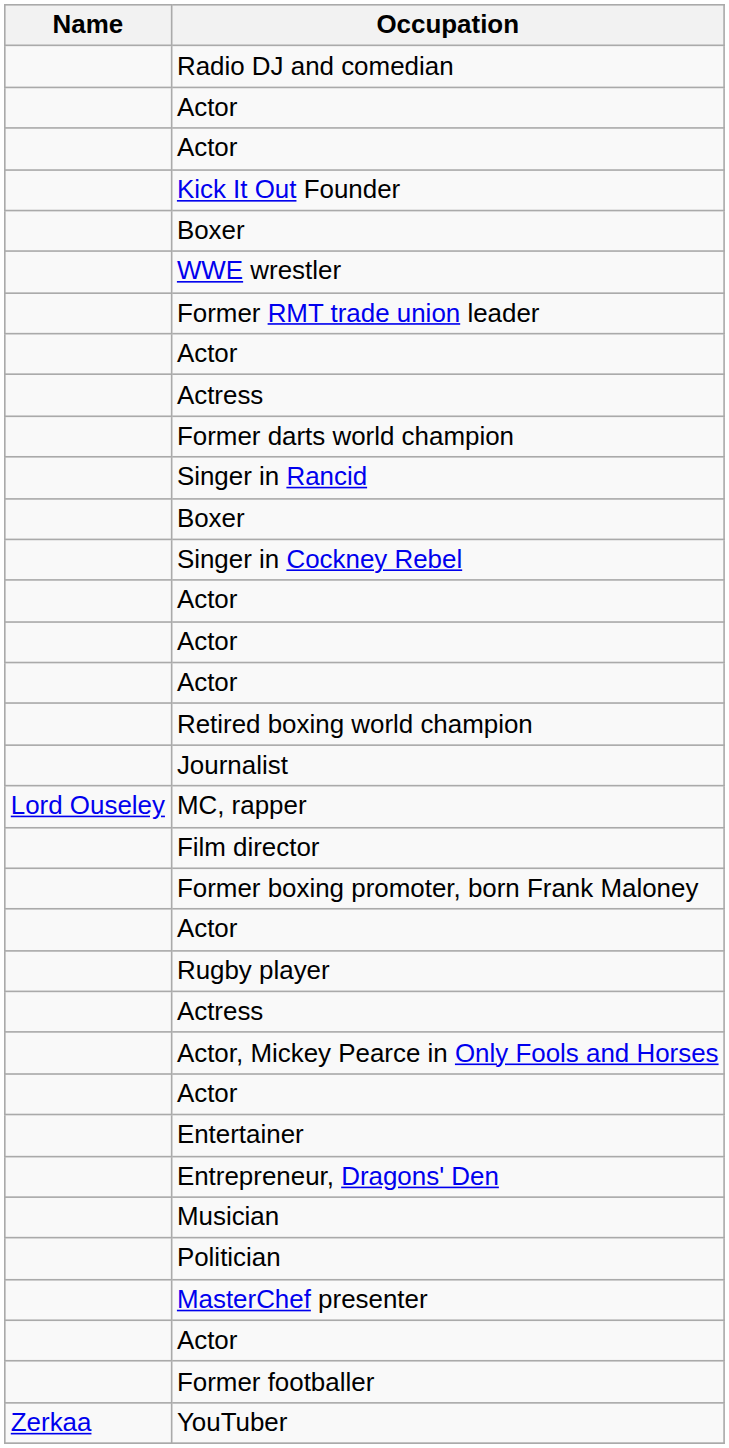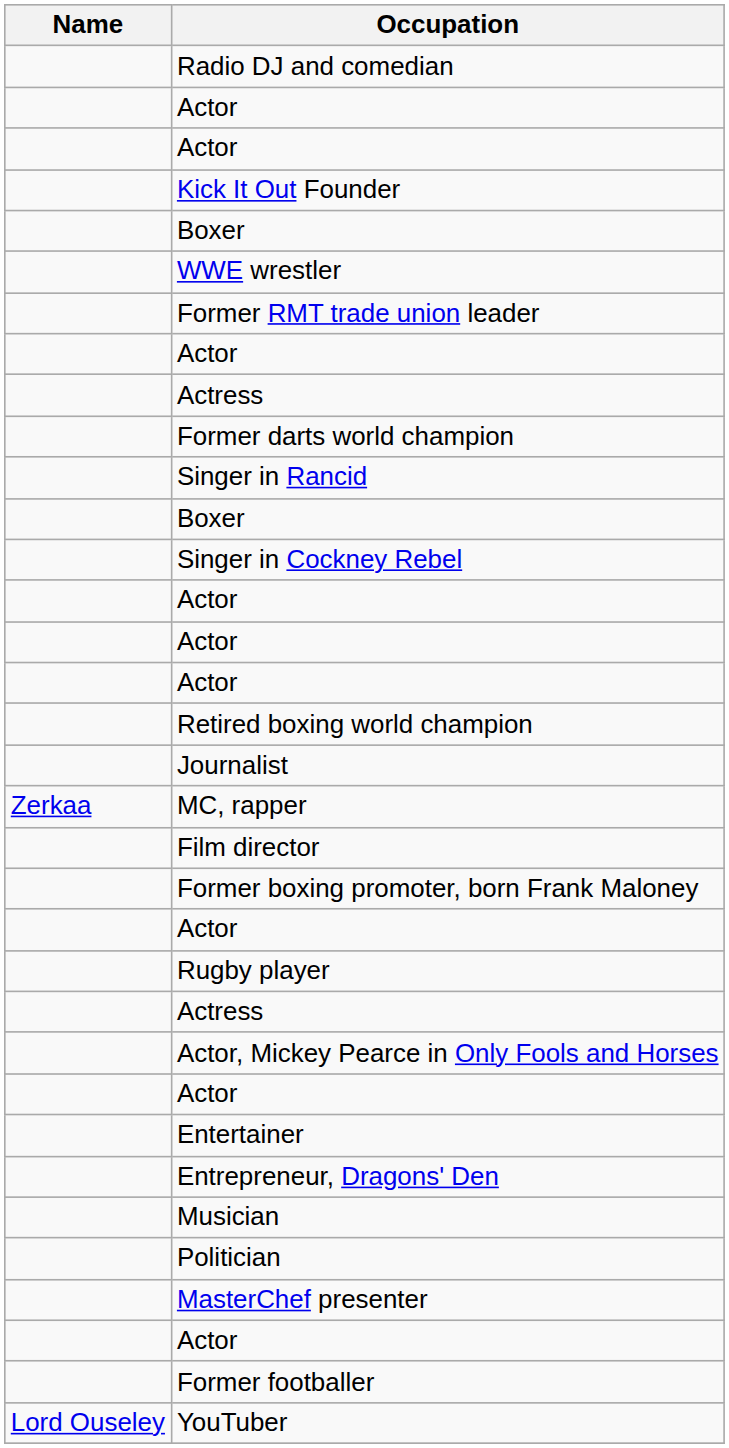(88, 806) Lord Ouseley -> (51, 806) Zerkaa
(51, 1422) Zerkaa -> (88, 1422) Lord Ouseley
